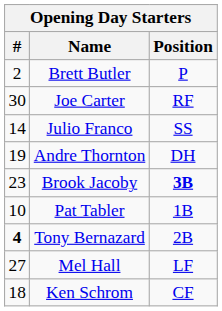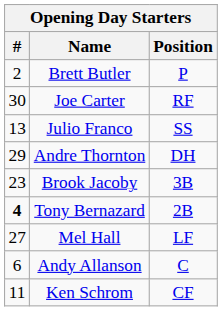(17, 127) 14 -> (17, 127) 13
(17, 155) 19 -> (17, 155) 29
(183, 182) bold -> (183, 182) normal
- row: (90, 210)
+ row: (90, 264)
(17, 292) 18 -> (17, 292) 11
